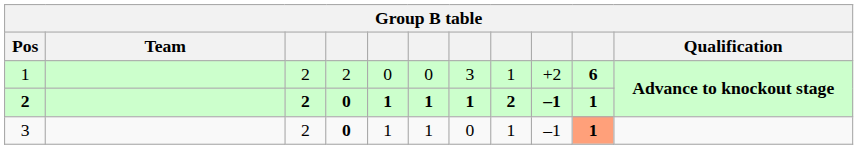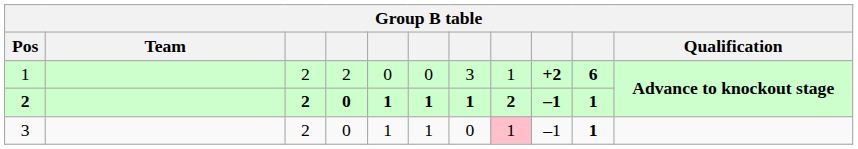(552, 74) normal -> (552, 74) bold
(346, 130) bold -> (346, 130) normal
(511, 130) no background -> (511, 130) pink background
(593, 130) lightsalmon background -> (593, 130) no background
